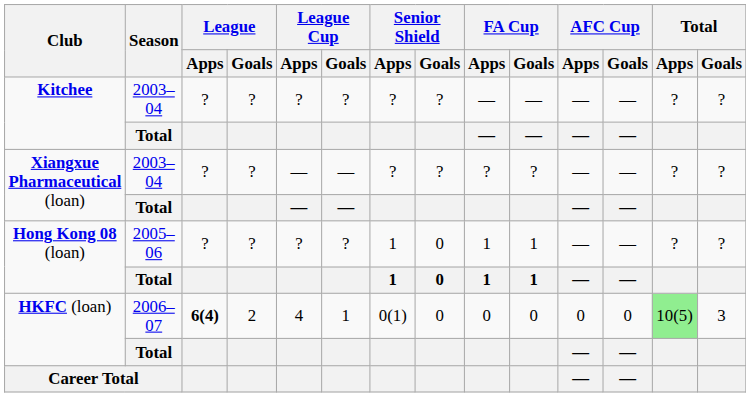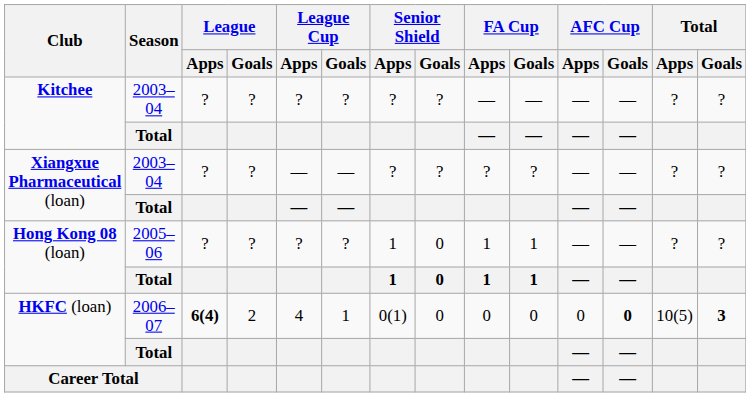(628, 316) normal -> (628, 316) bold
(675, 316) lightgreen background -> (675, 316) no background
(722, 316) normal -> (722, 316) bold
